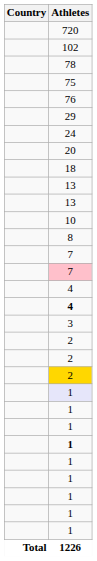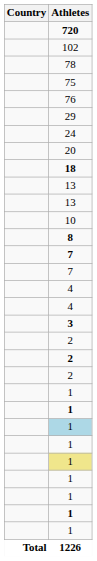(70, 30) normal -> (70, 30) bold
(70, 168) normal -> (70, 168) bold
(70, 237) normal -> (70, 237) bold
(70, 254) normal -> (70, 254) bold
(70, 271) pink background -> (70, 271) no background
(70, 306) bold -> (70, 306) normal
(70, 323) normal -> (70, 323) bold
(70, 358) normal -> (70, 358) bold
(70, 375) gold background -> (70, 375) no background
(70, 392) lavender background -> (70, 392) no background
(70, 409) normal -> (70, 409) bold
(70, 427) no background -> (70, 427) lightblue background
(70, 444) bold -> (70, 444) normal
(70, 461) no background -> (70, 461) khaki background
(70, 513) normal -> (70, 513) bold
